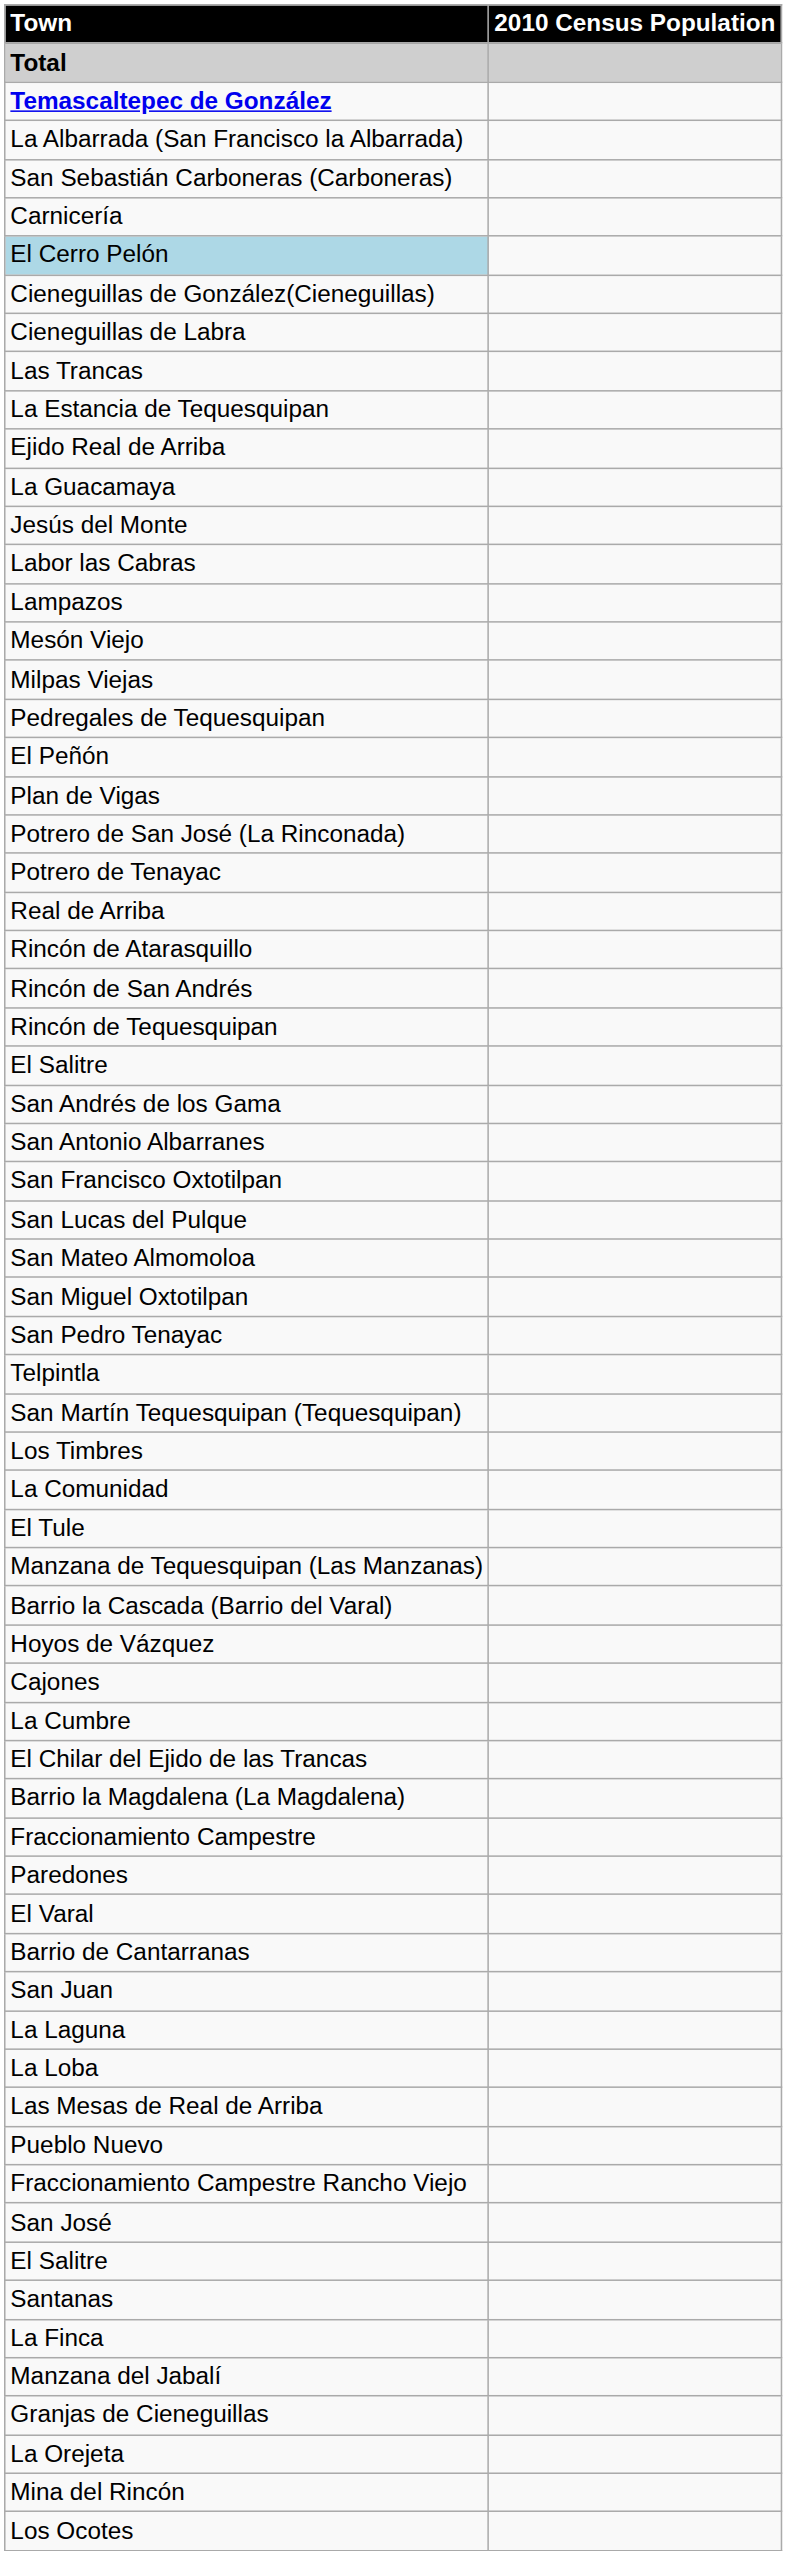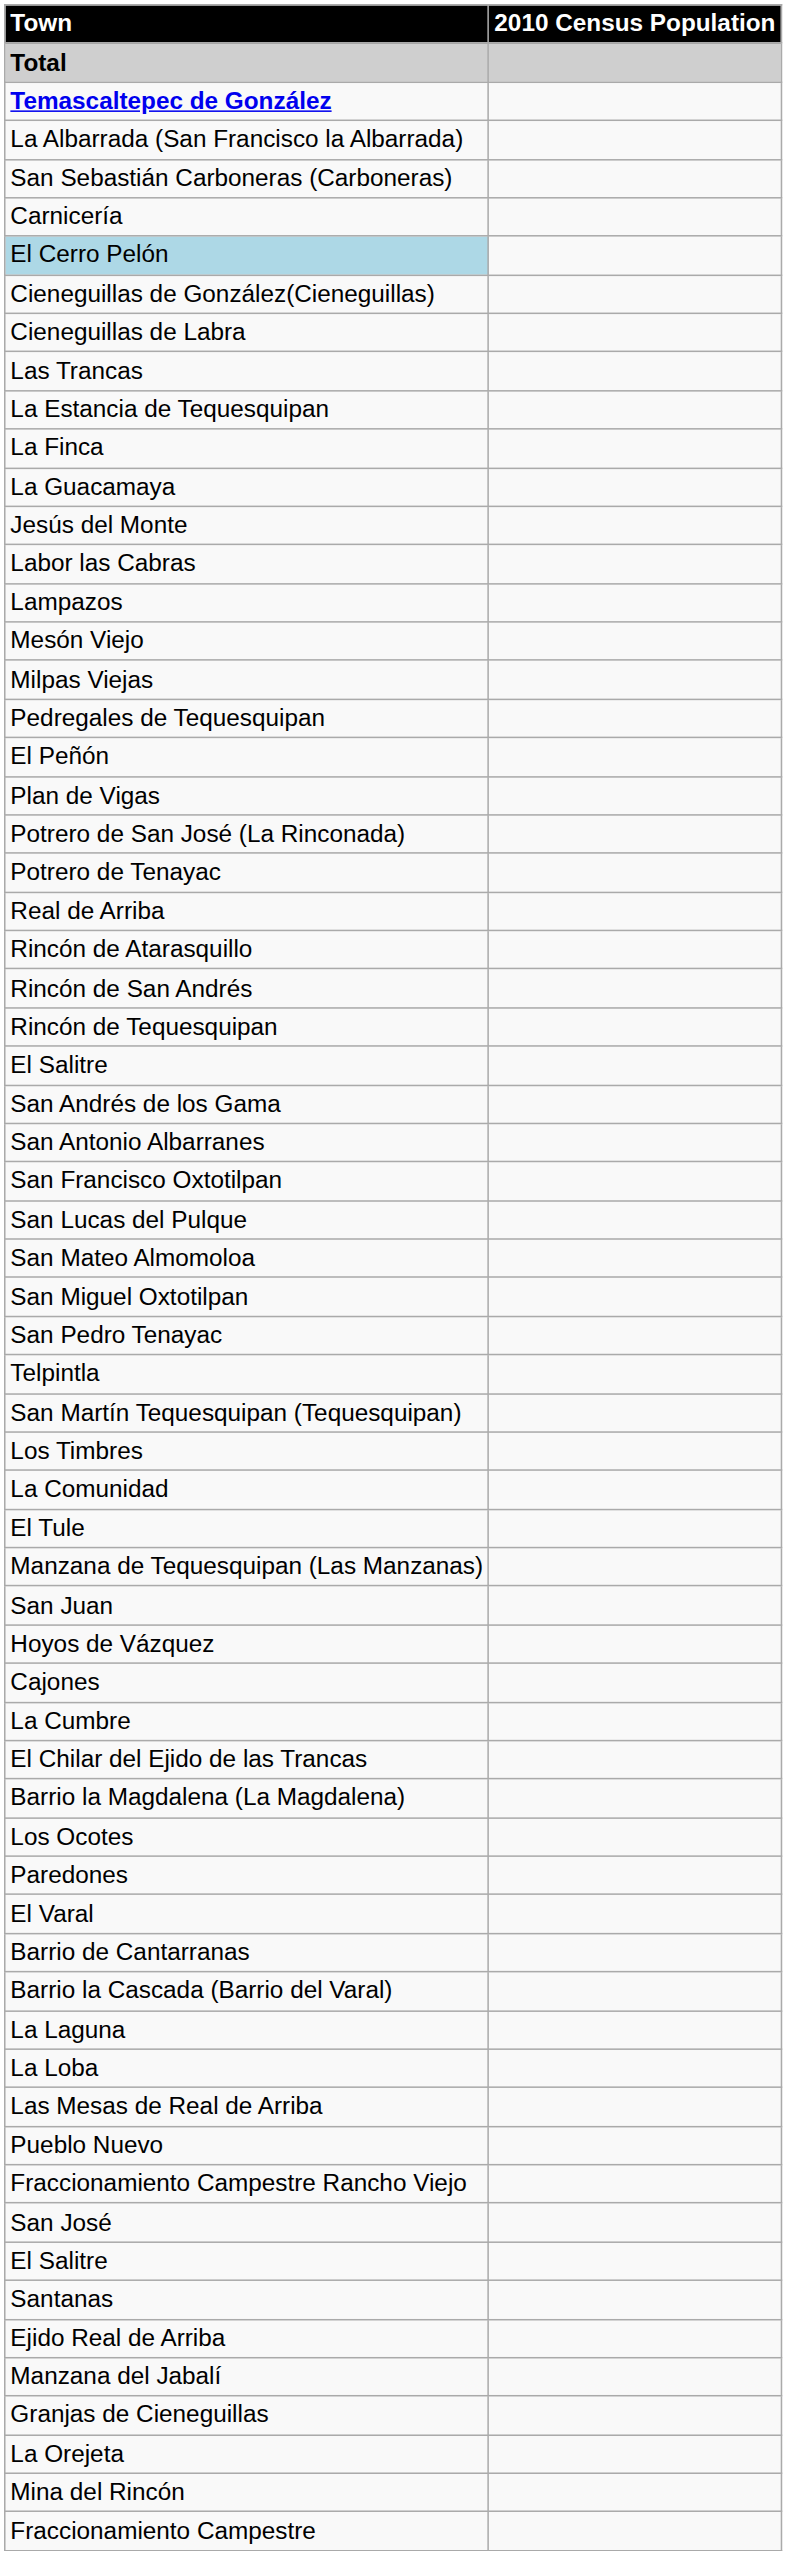(118, 448) Ejido Real de Arriba -> (57, 448) La Finca
(201, 1605) Barrio la Cascada (Barrio del Varal) -> (62, 1605) San Juan
(163, 1836) Fraccionamiento Campestre -> (72, 1836) Los Ocotes
(62, 1990) San Juan -> (201, 1990) Barrio la Cascada (Barrio del Varal)
(57, 2337) La Finca -> (118, 2337) Ejido Real de Arriba
(72, 2530) Los Ocotes -> (163, 2530) Fraccionamiento Campestre
